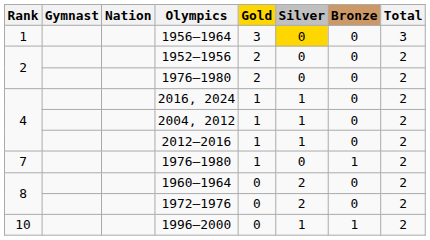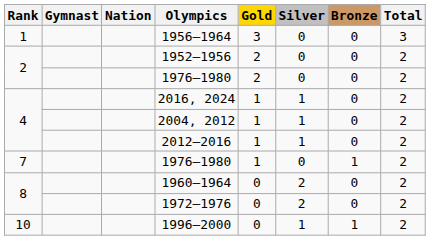(302, 36) gold background -> (302, 36) no background
